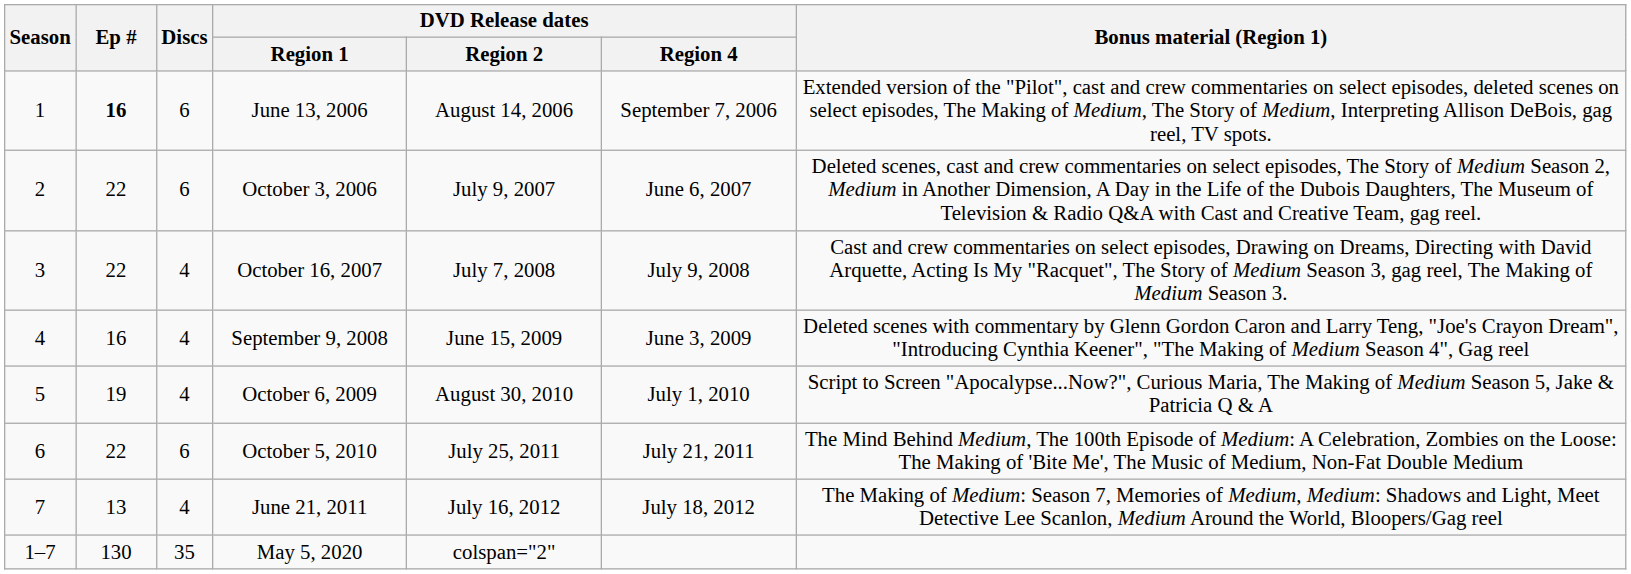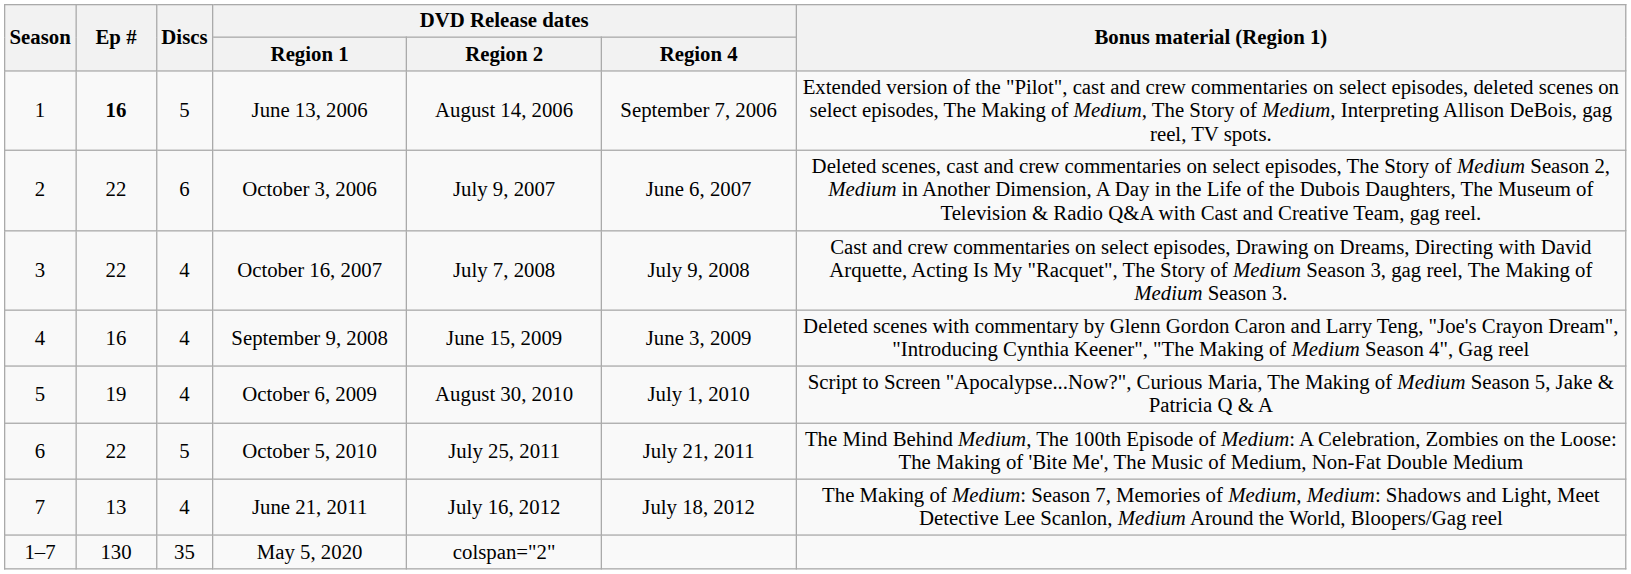(184, 110) 6 -> (184, 110) 5
(184, 450) 6 -> (184, 450) 5
